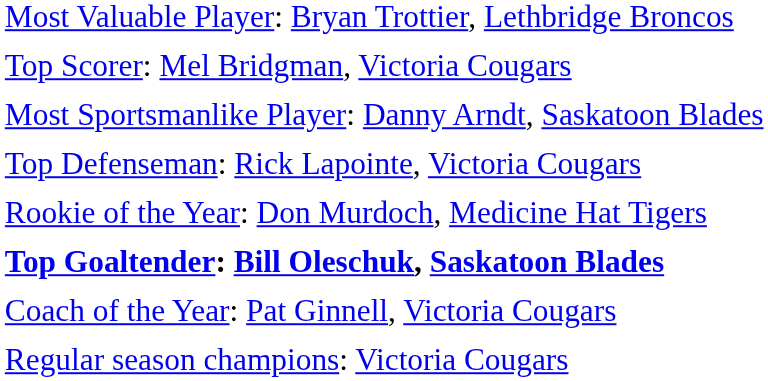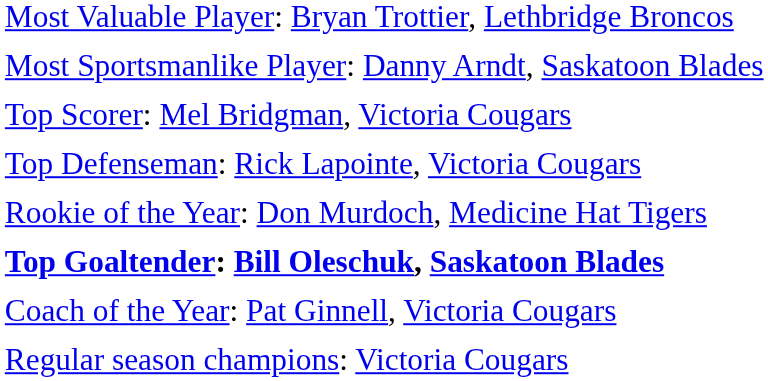(288, 66) Top Scorer: Mel Bridgman, Victoria Cougars -> (384, 66) Most Sportsmanlike Player: Danny Arndt, Saskatoon Blades
(384, 114) Most Sportsmanlike Player: Danny Arndt, Saskatoon Blades -> (288, 114) Top Scorer: Mel Bridgman, Victoria Cougars
